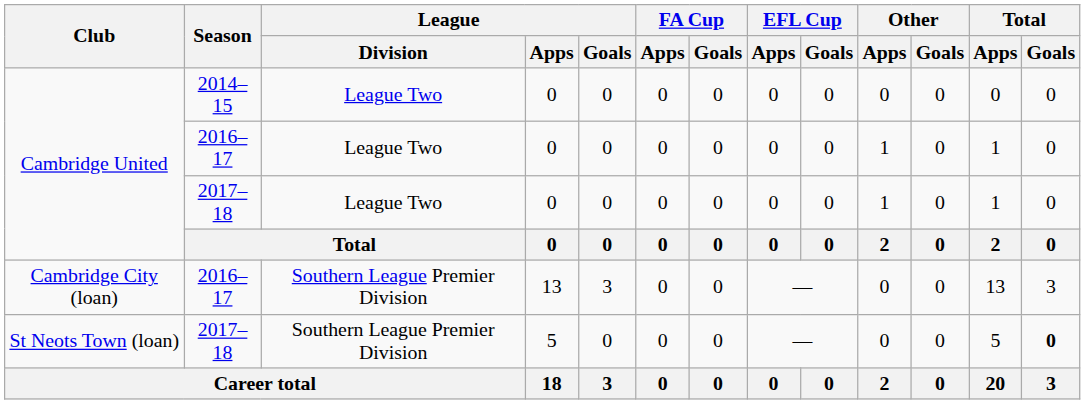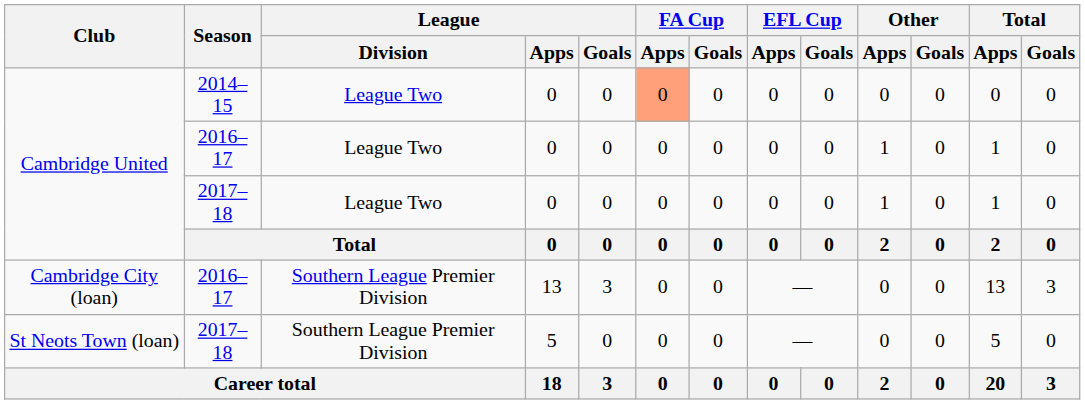(663, 94) no background -> (663, 94) lightsalmon background
(1051, 340) bold -> (1051, 340) normal
